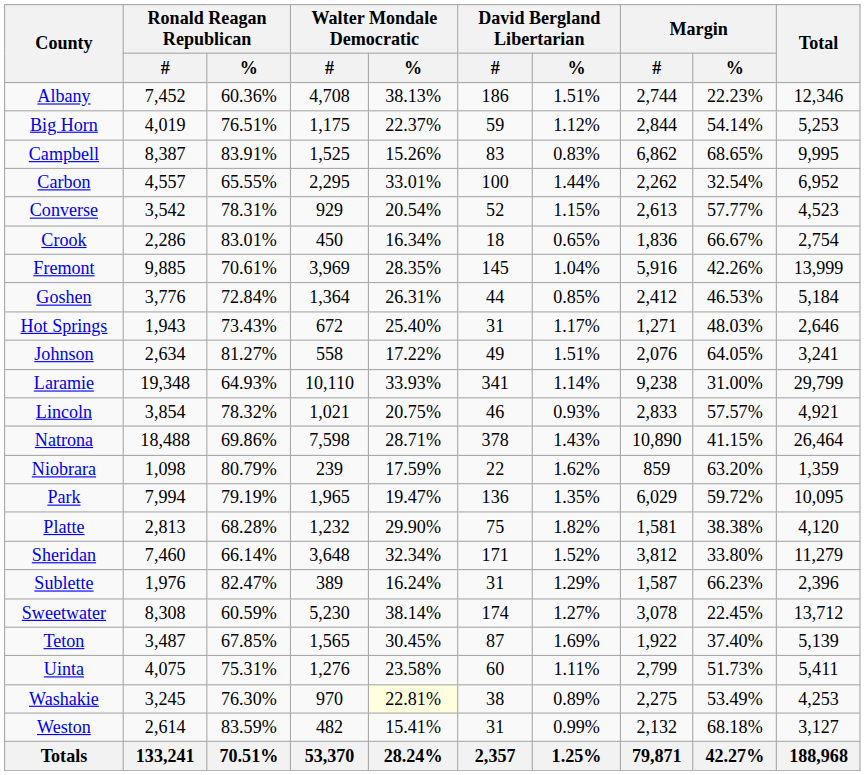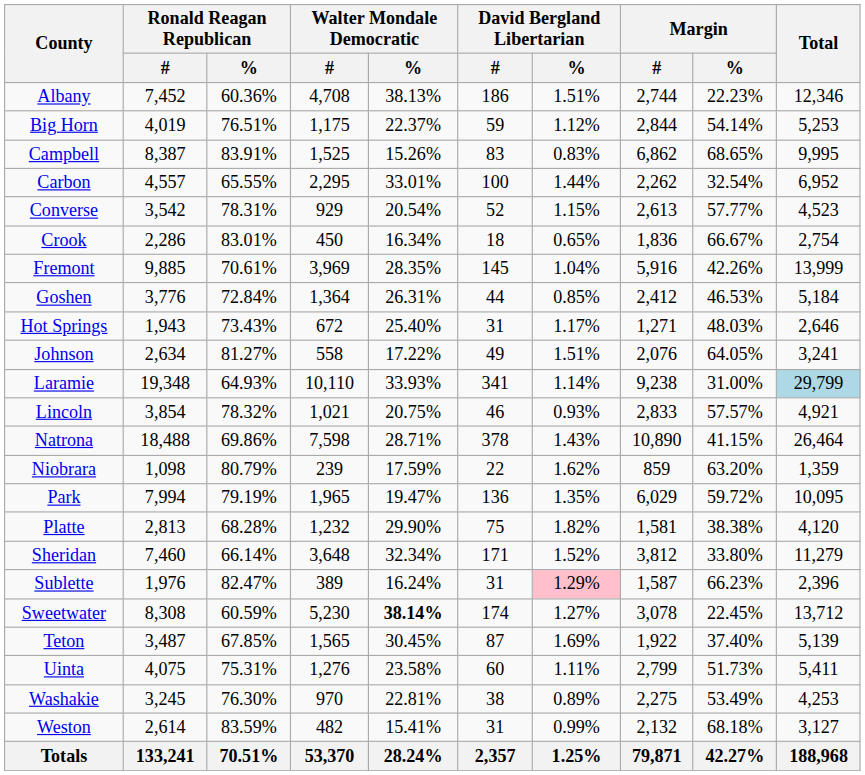(819, 383) no background -> (819, 383) lightblue background
(576, 583) no background -> (576, 583) pink background
(413, 612) normal -> (413, 612) bold
(413, 698) lightyellow background -> (413, 698) no background
